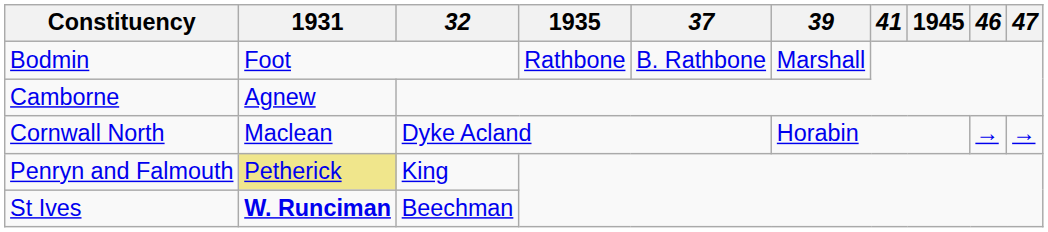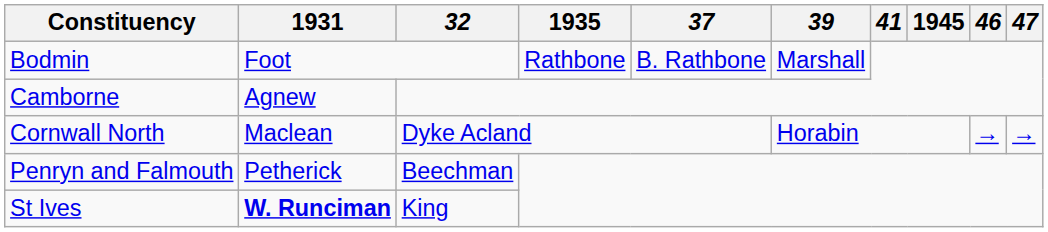(293, 171) khaki background -> (293, 171) no background
(425, 171) King -> (458, 171) Beechman
(458, 208) Beechman -> (425, 208) King
